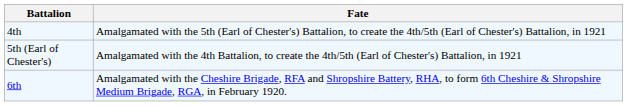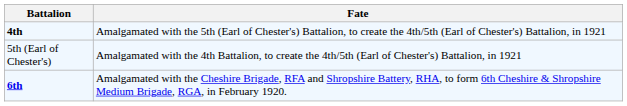(14, 31) normal -> (15, 31) bold
(14, 85) normal -> (15, 85) bold
